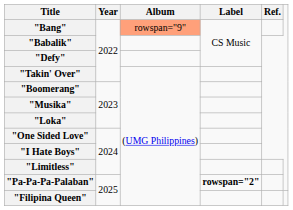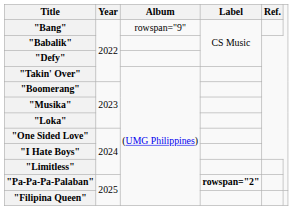(160, 27) lightsalmon background -> (160, 27) no background
